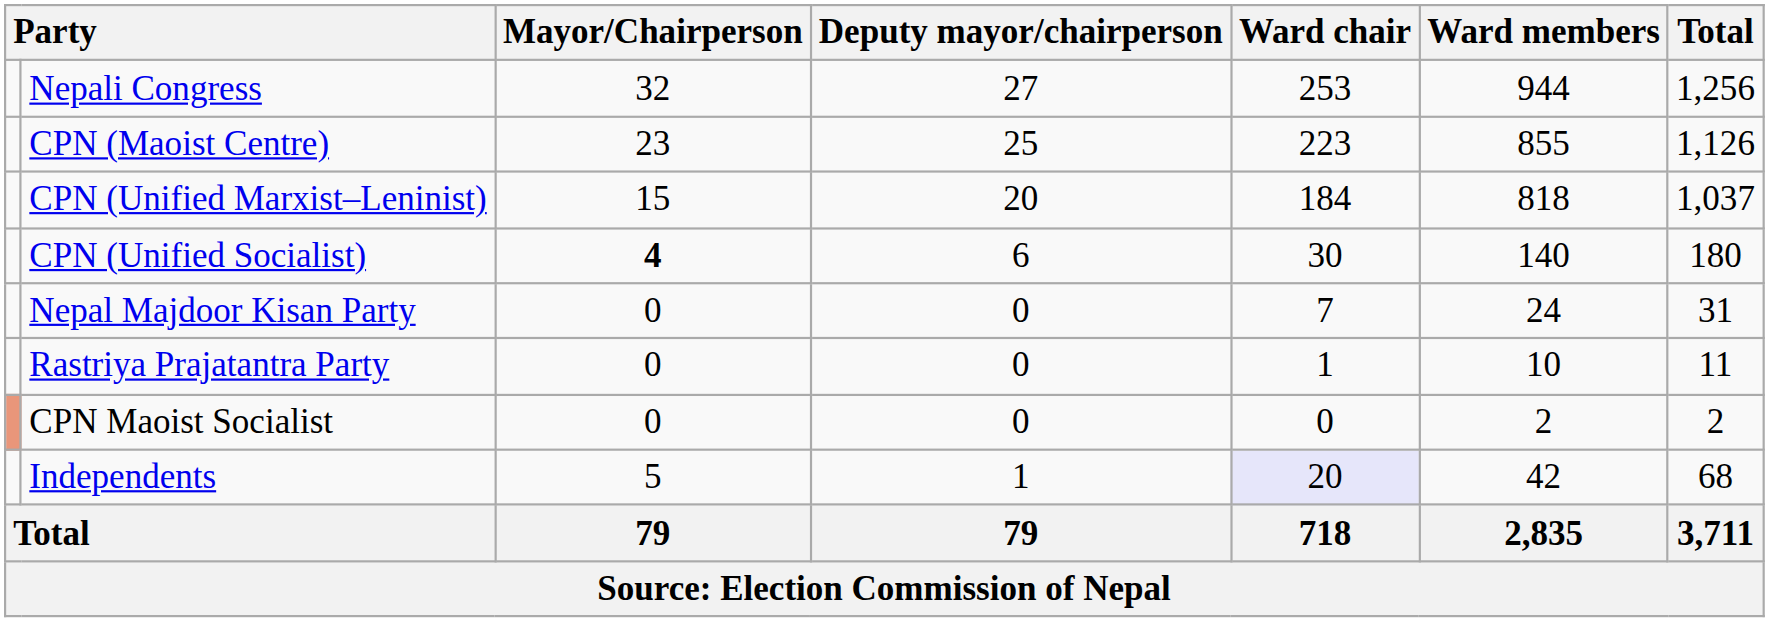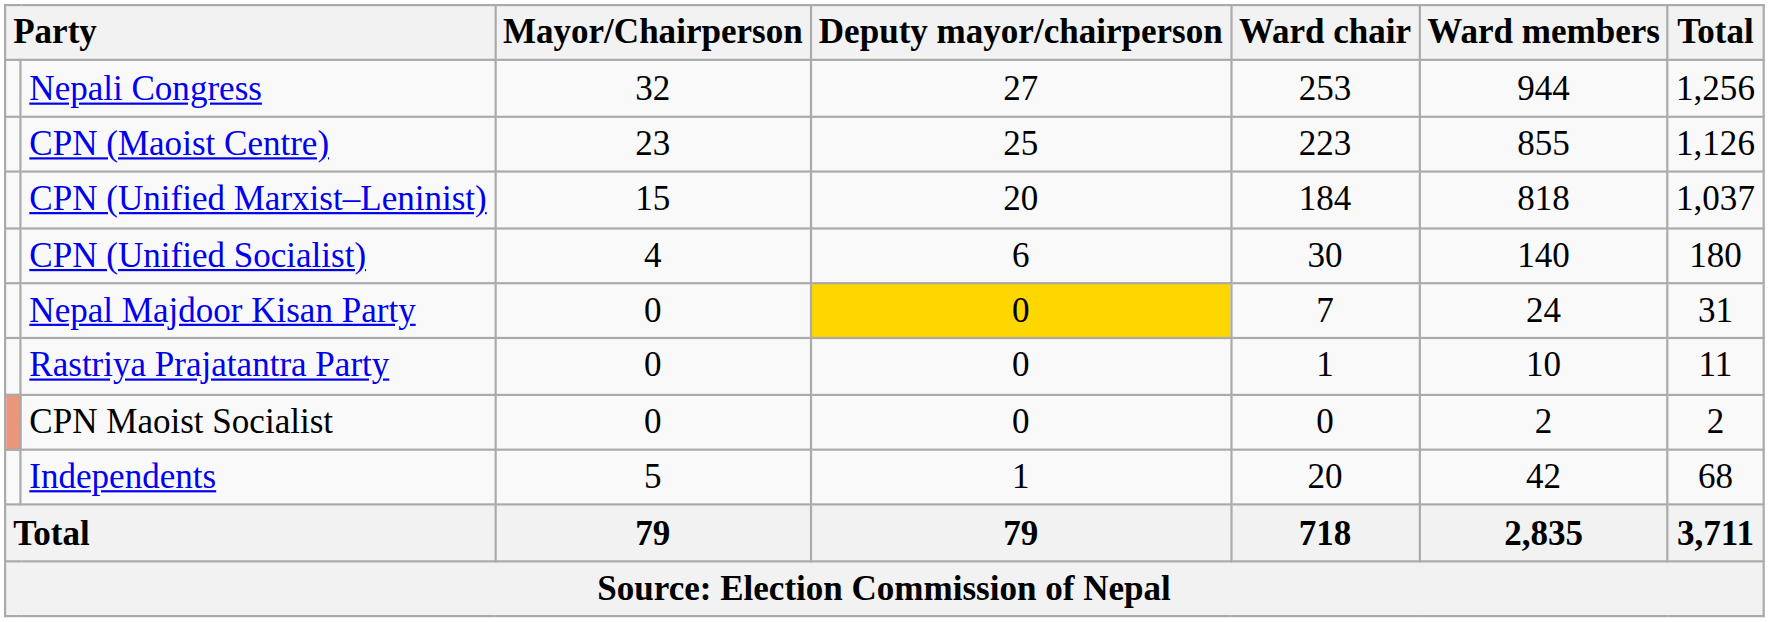(653, 254) bold -> (653, 254) normal
(1021, 310) no background -> (1021, 310) gold background
(1325, 476) lavender background -> (1325, 476) no background
